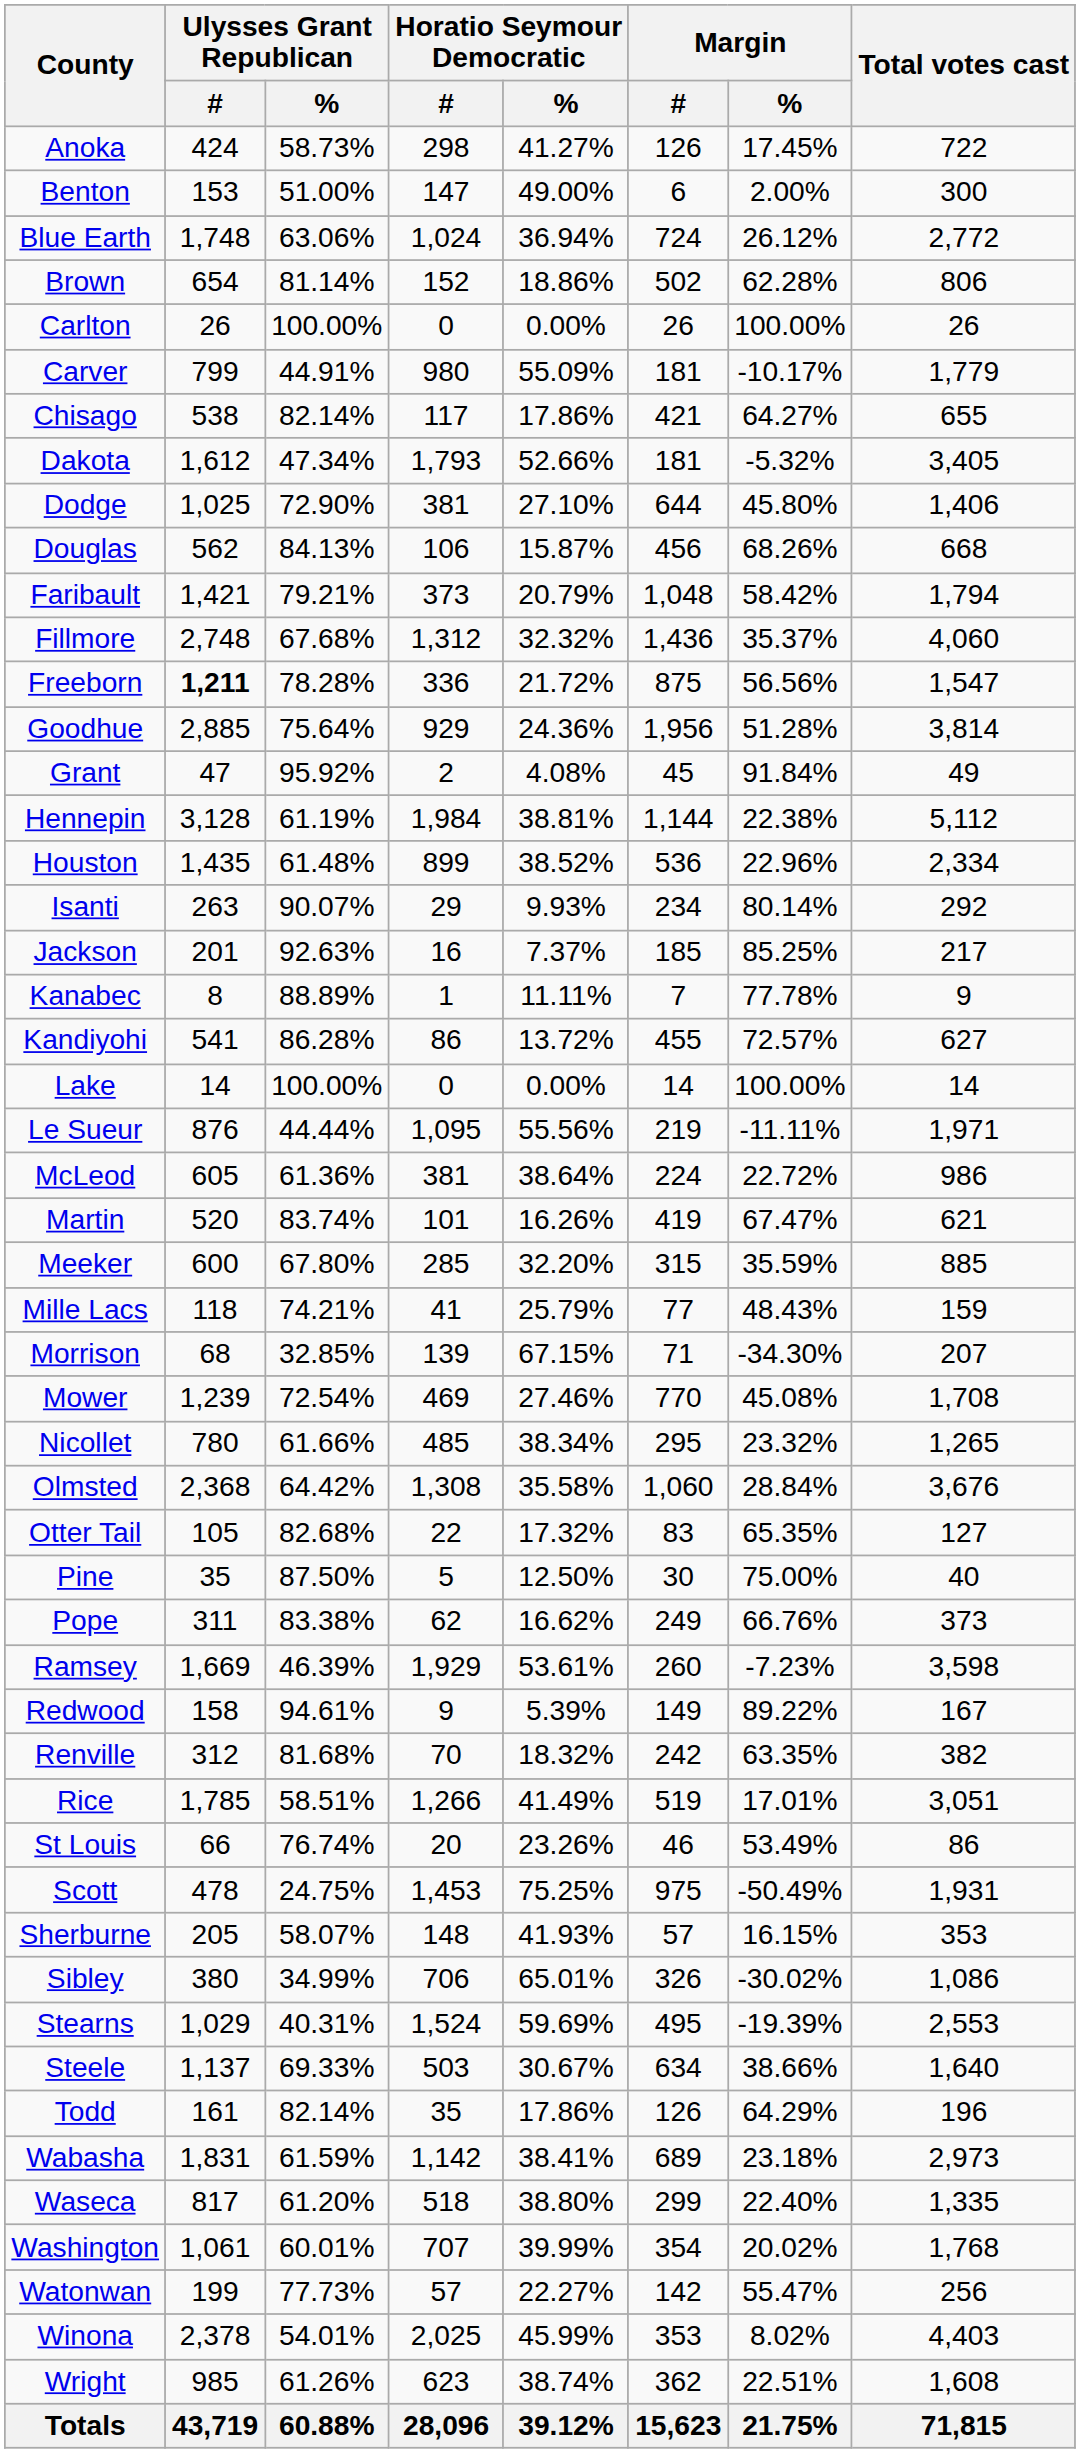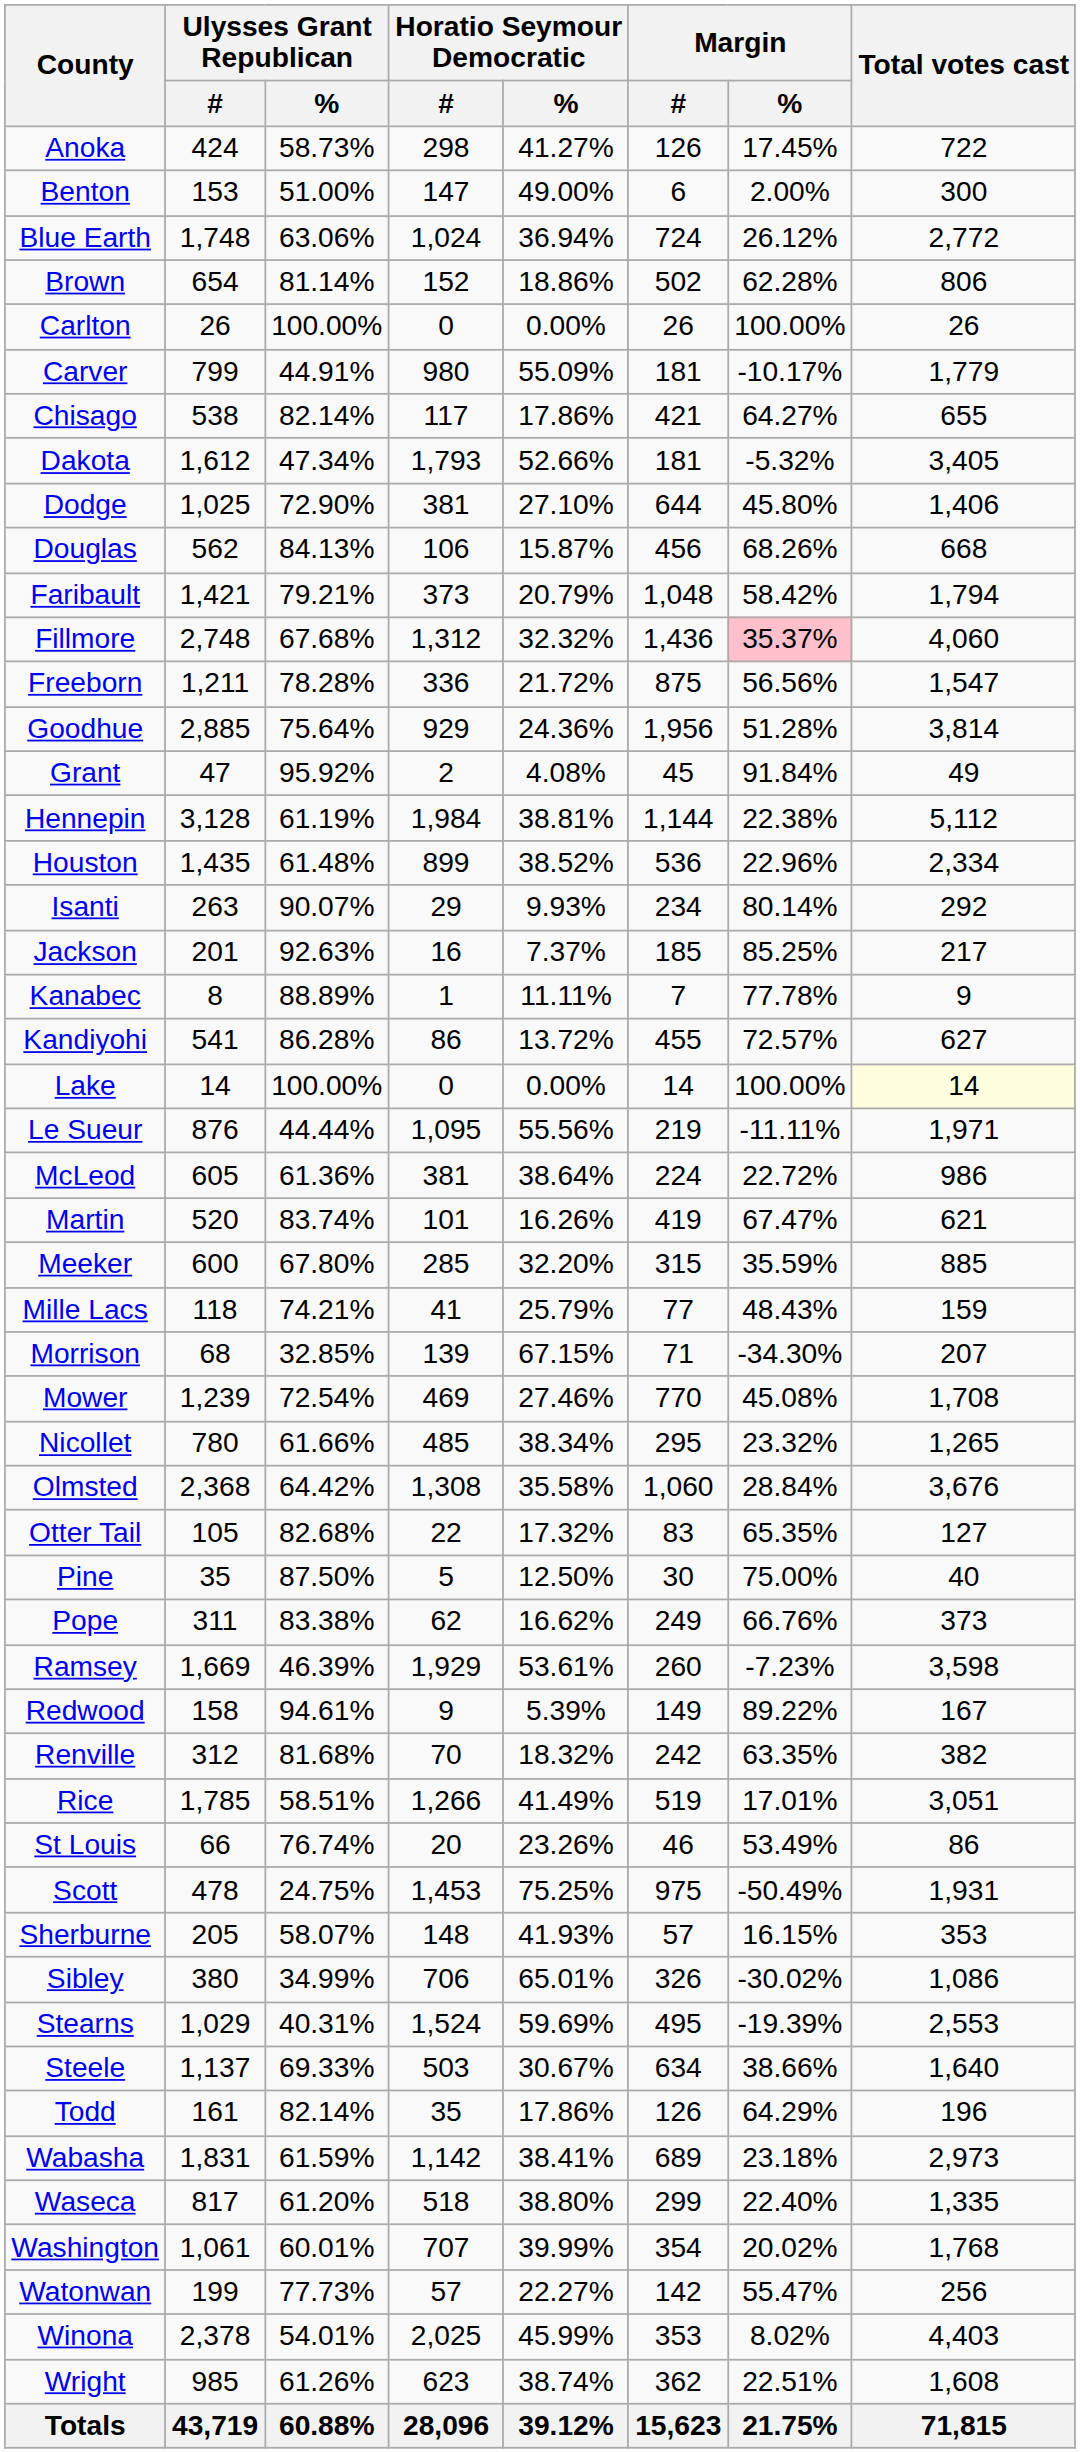(790, 639) no background -> (790, 639) pink background
(215, 683) bold -> (215, 683) normal
(964, 1085) no background -> (964, 1085) lightyellow background
